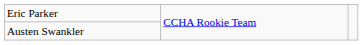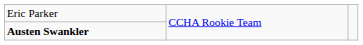(45, 31) normal -> (48, 31) bold
